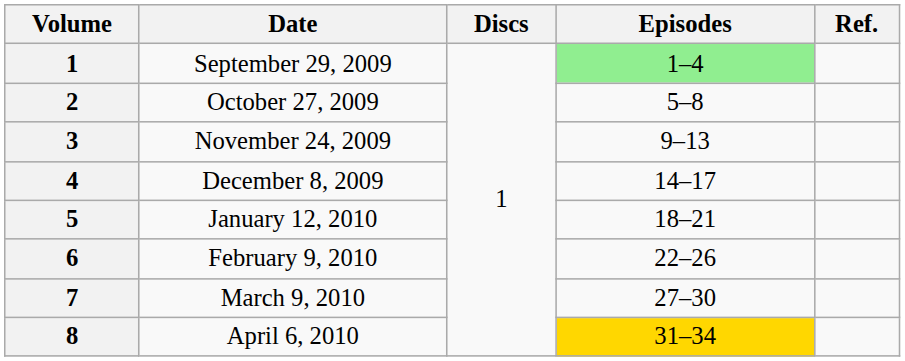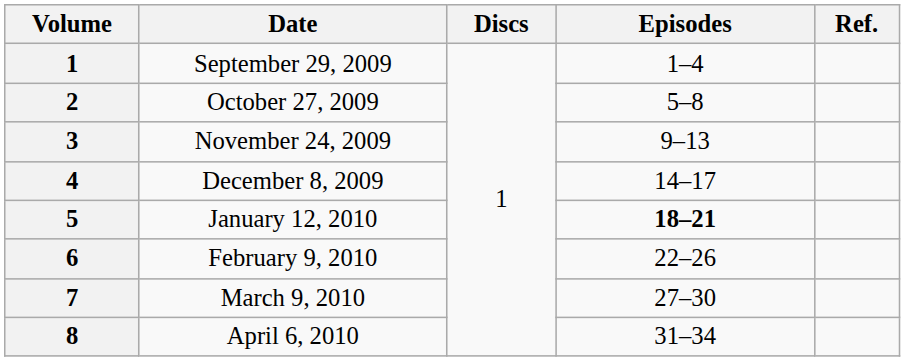(685, 63) lightgreen background -> (685, 63) no background
(685, 219) normal -> (685, 219) bold
(685, 336) gold background -> (685, 336) no background
